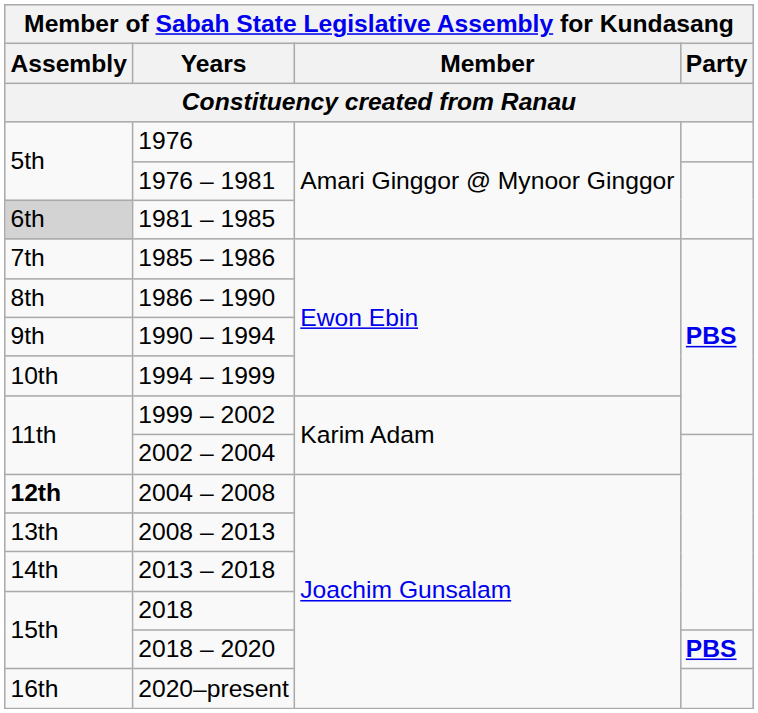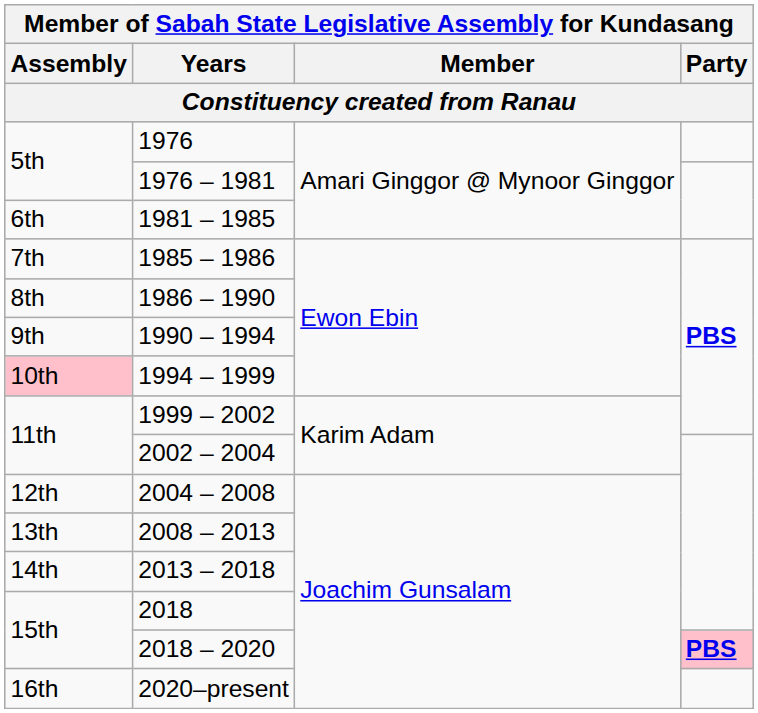(28, 219) lightgrey background -> (28, 219) no background
(34, 375) no background -> (34, 375) pink background
(36, 492) bold -> (34, 492) normal
(711, 649) no background -> (711, 649) pink background
